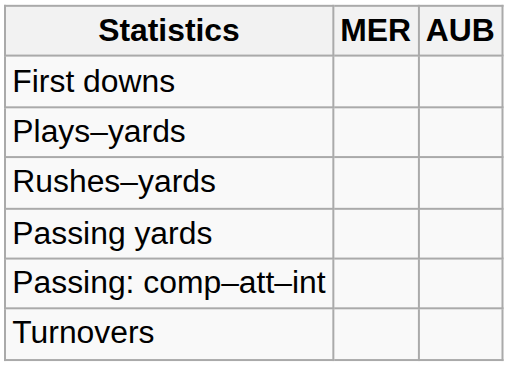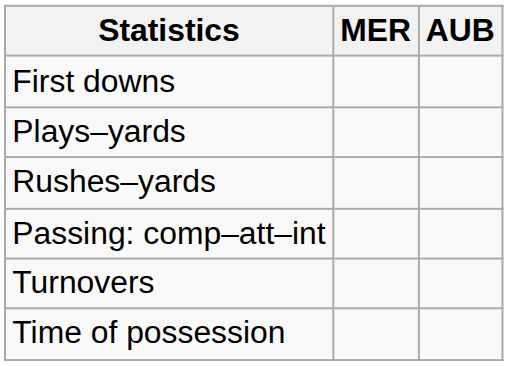- row: (112, 232)
+ row: (149, 333)
